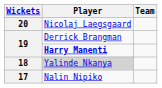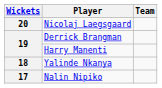(76, 50) bold -> (76, 50) normal
(78, 63) lightgrey background -> (78, 63) no background
